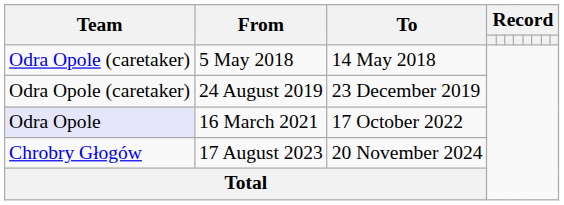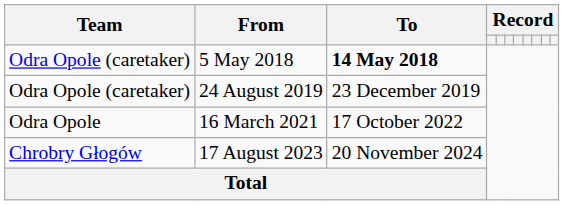(384, 59) normal -> (385, 59) bold
(55, 121) lavender background -> (55, 121) no background
